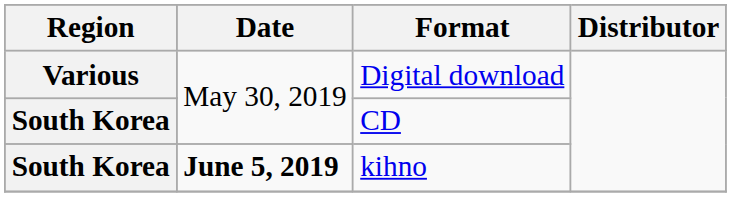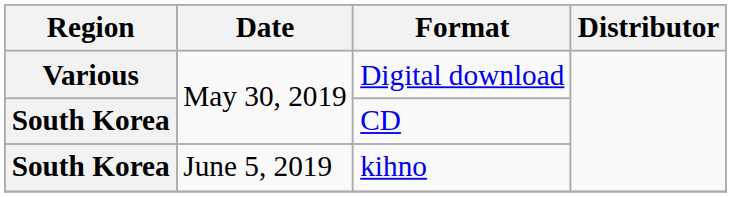(261, 167) bold -> (258, 167) normal
